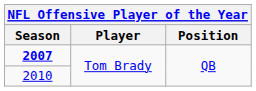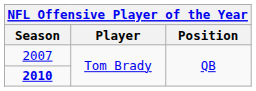(37, 55) bold -> (37, 55) normal
(37, 76) normal -> (37, 76) bold
